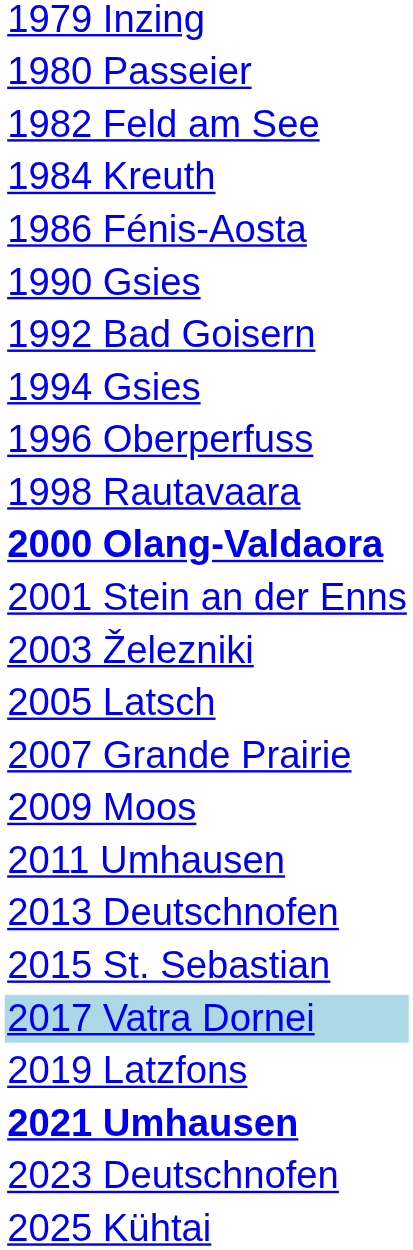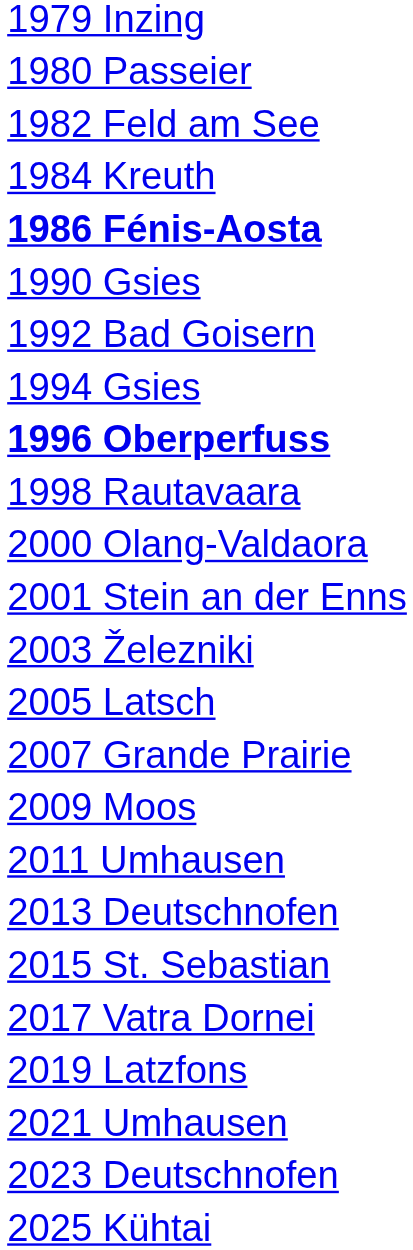(157, 229) normal -> (164, 229) bold
(160, 439) normal -> (169, 439) bold
(195, 544) bold -> (188, 544) normal
(161, 1018) lightblue background -> (161, 1018) no background
(153, 1123) bold -> (147, 1123) normal
